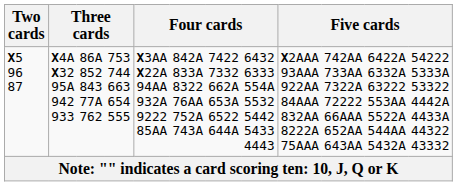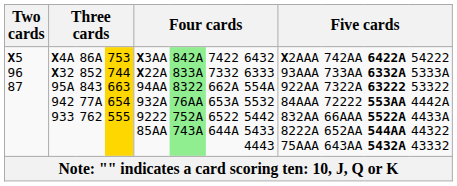(119, 87) no background -> (119, 87) gold background
(188, 94) no background -> (188, 94) lightgreen background
(387, 101) normal -> (387, 101) bold
